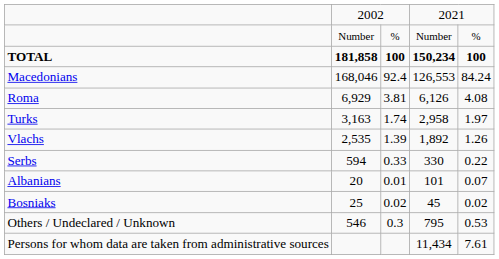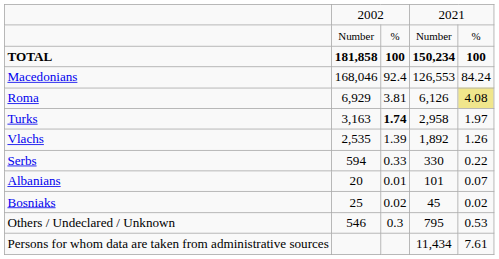(476, 98) no background -> (476, 98) khaki background
(395, 118) normal -> (395, 118) bold
